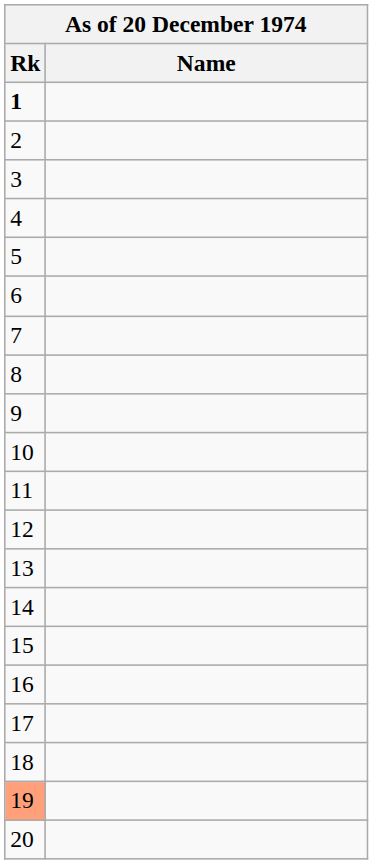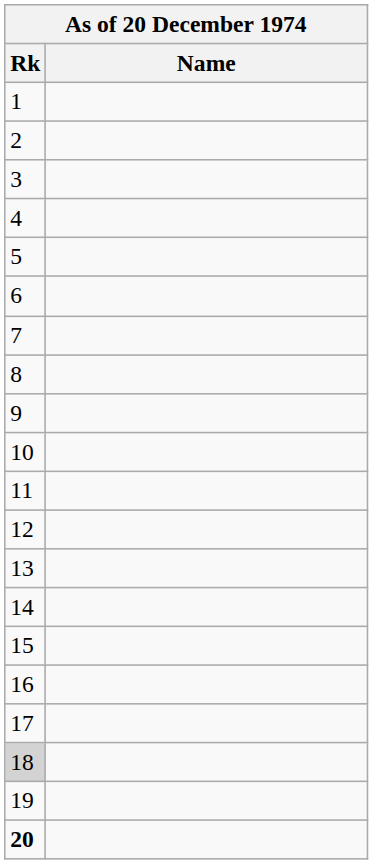(16, 101) bold -> (16, 101) normal
(22, 762) no background -> (22, 762) lightgrey background
(22, 801) lightsalmon background -> (22, 801) no background
(22, 839) normal -> (22, 839) bold
